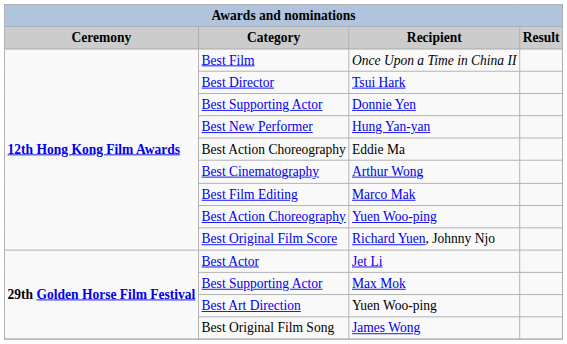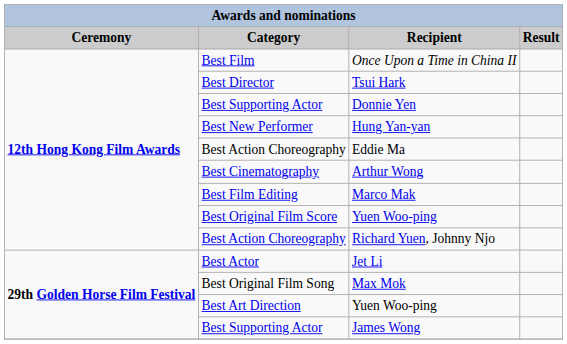(274, 216) Best Action Choreography -> (269, 216) Best Original Film Score
(269, 238) Best Original Film Score -> (274, 238) Best Action Choreography
(262, 283) Best Supporting Actor -> (268, 283) Best Original Film Song
(268, 328) Best Original Film Song -> (262, 328) Best Supporting Actor
